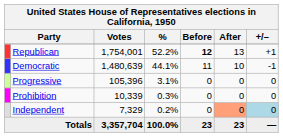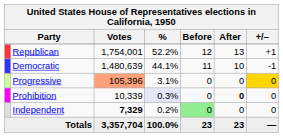(207, 52) bold -> (207, 52) normal
(126, 81) no background -> (126, 81) lightsalmon background
(274, 81) no background -> (274, 81) gold background
(168, 96) no background -> (168, 96) lavender background
(241, 96) normal -> (241, 96) bold
(131, 110) normal -> (131, 110) bold
(209, 110) no background -> (209, 110) lightgreen background
(241, 110) lightsalmon background -> (241, 110) no background
(274, 110) lightblue background -> (274, 110) no background
